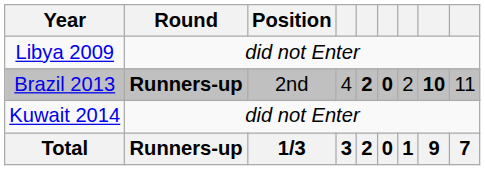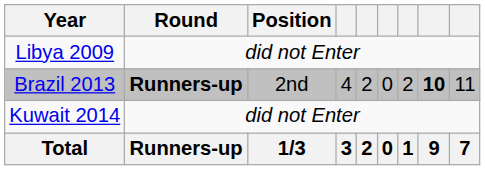(367, 84) bold -> (367, 84) normal
(387, 84) bold -> (387, 84) normal
